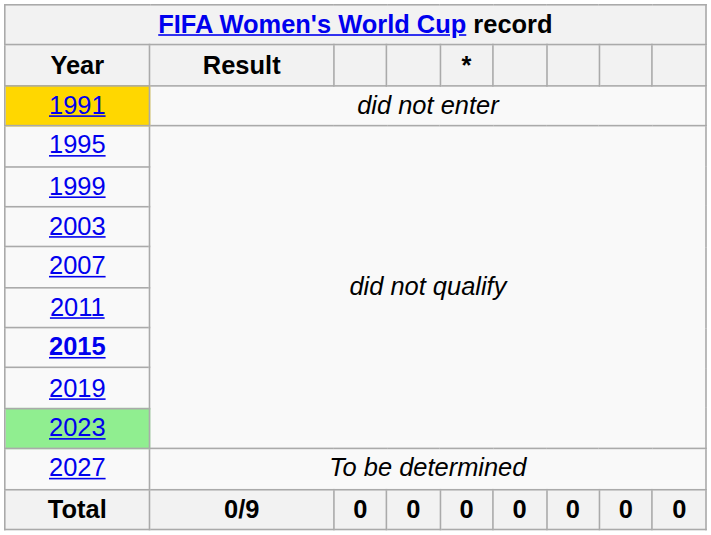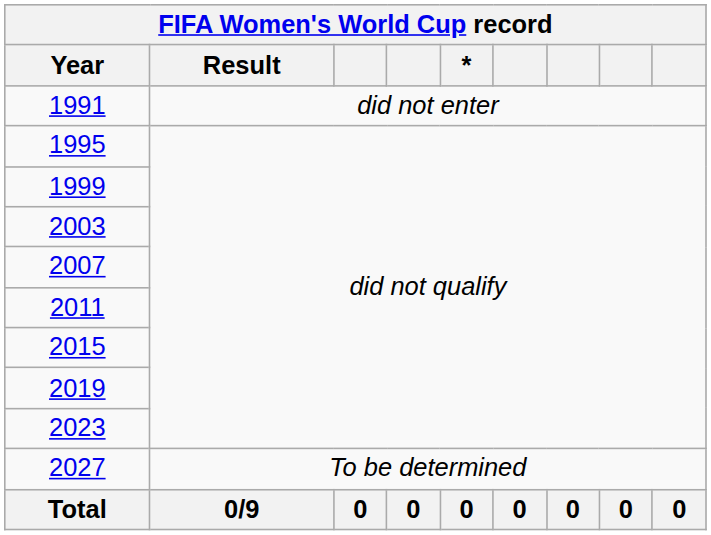(77, 105) gold background -> (77, 105) no background
(77, 347) bold -> (77, 347) normal
(77, 428) lightgreen background -> (77, 428) no background
